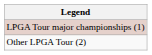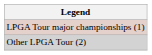(46, 42) no background -> (46, 42) lightgrey background
